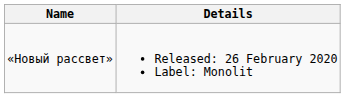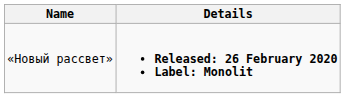(228, 65) normal -> (228, 65) bold
